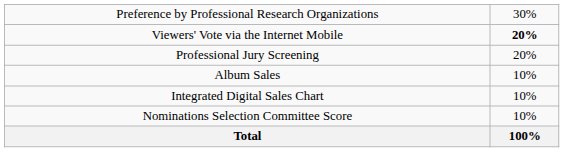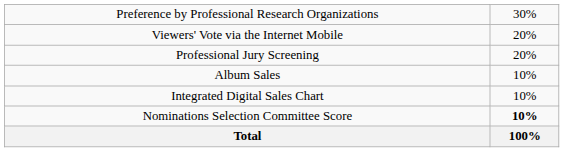(525, 34) bold -> (525, 34) normal
(525, 116) normal -> (525, 116) bold
